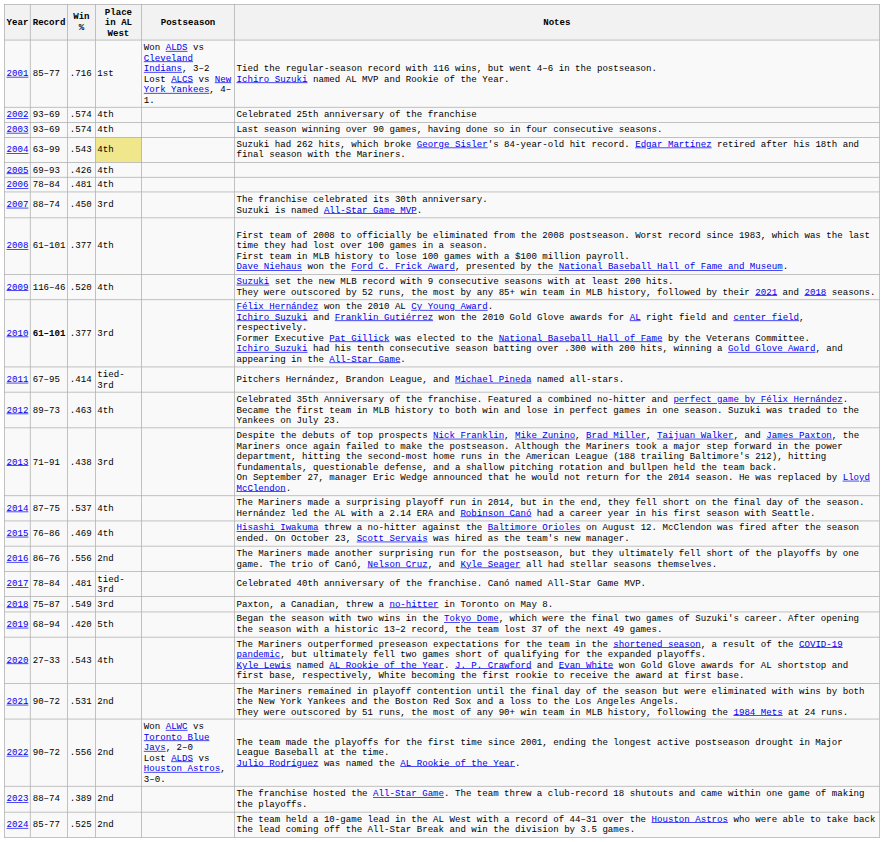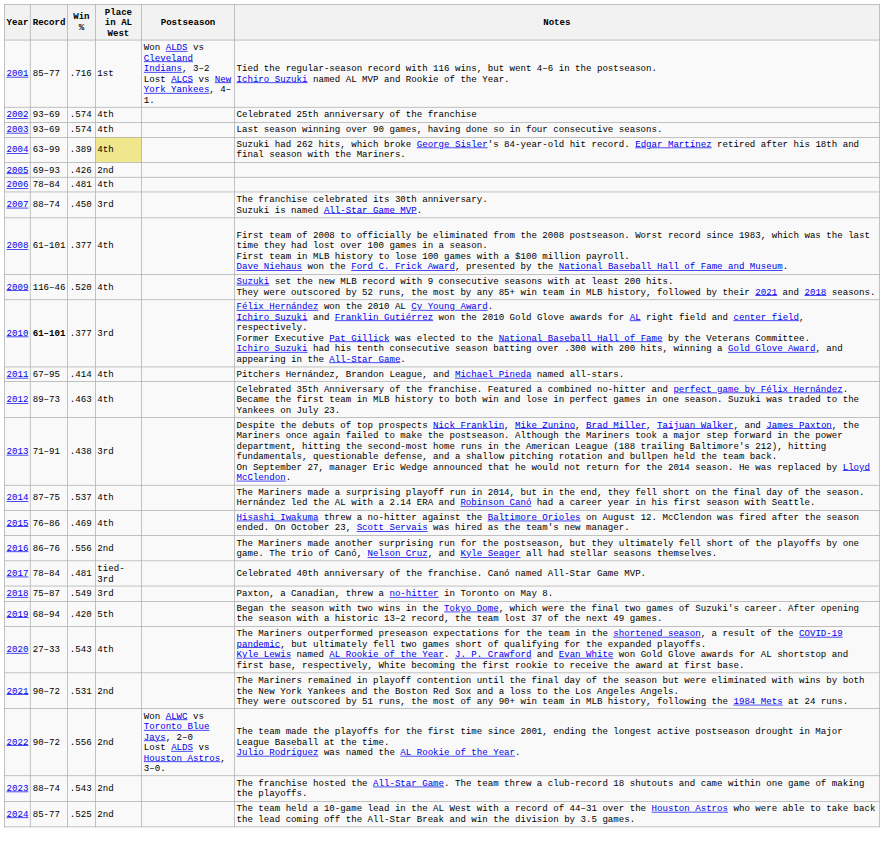(81, 150) .543 -> (81, 150) .389
(106, 170) 4th -> (106, 170) 2nd
(111, 380) tied-3rd -> (106, 374) 4th
(81, 799) .389 -> (81, 789) .543
